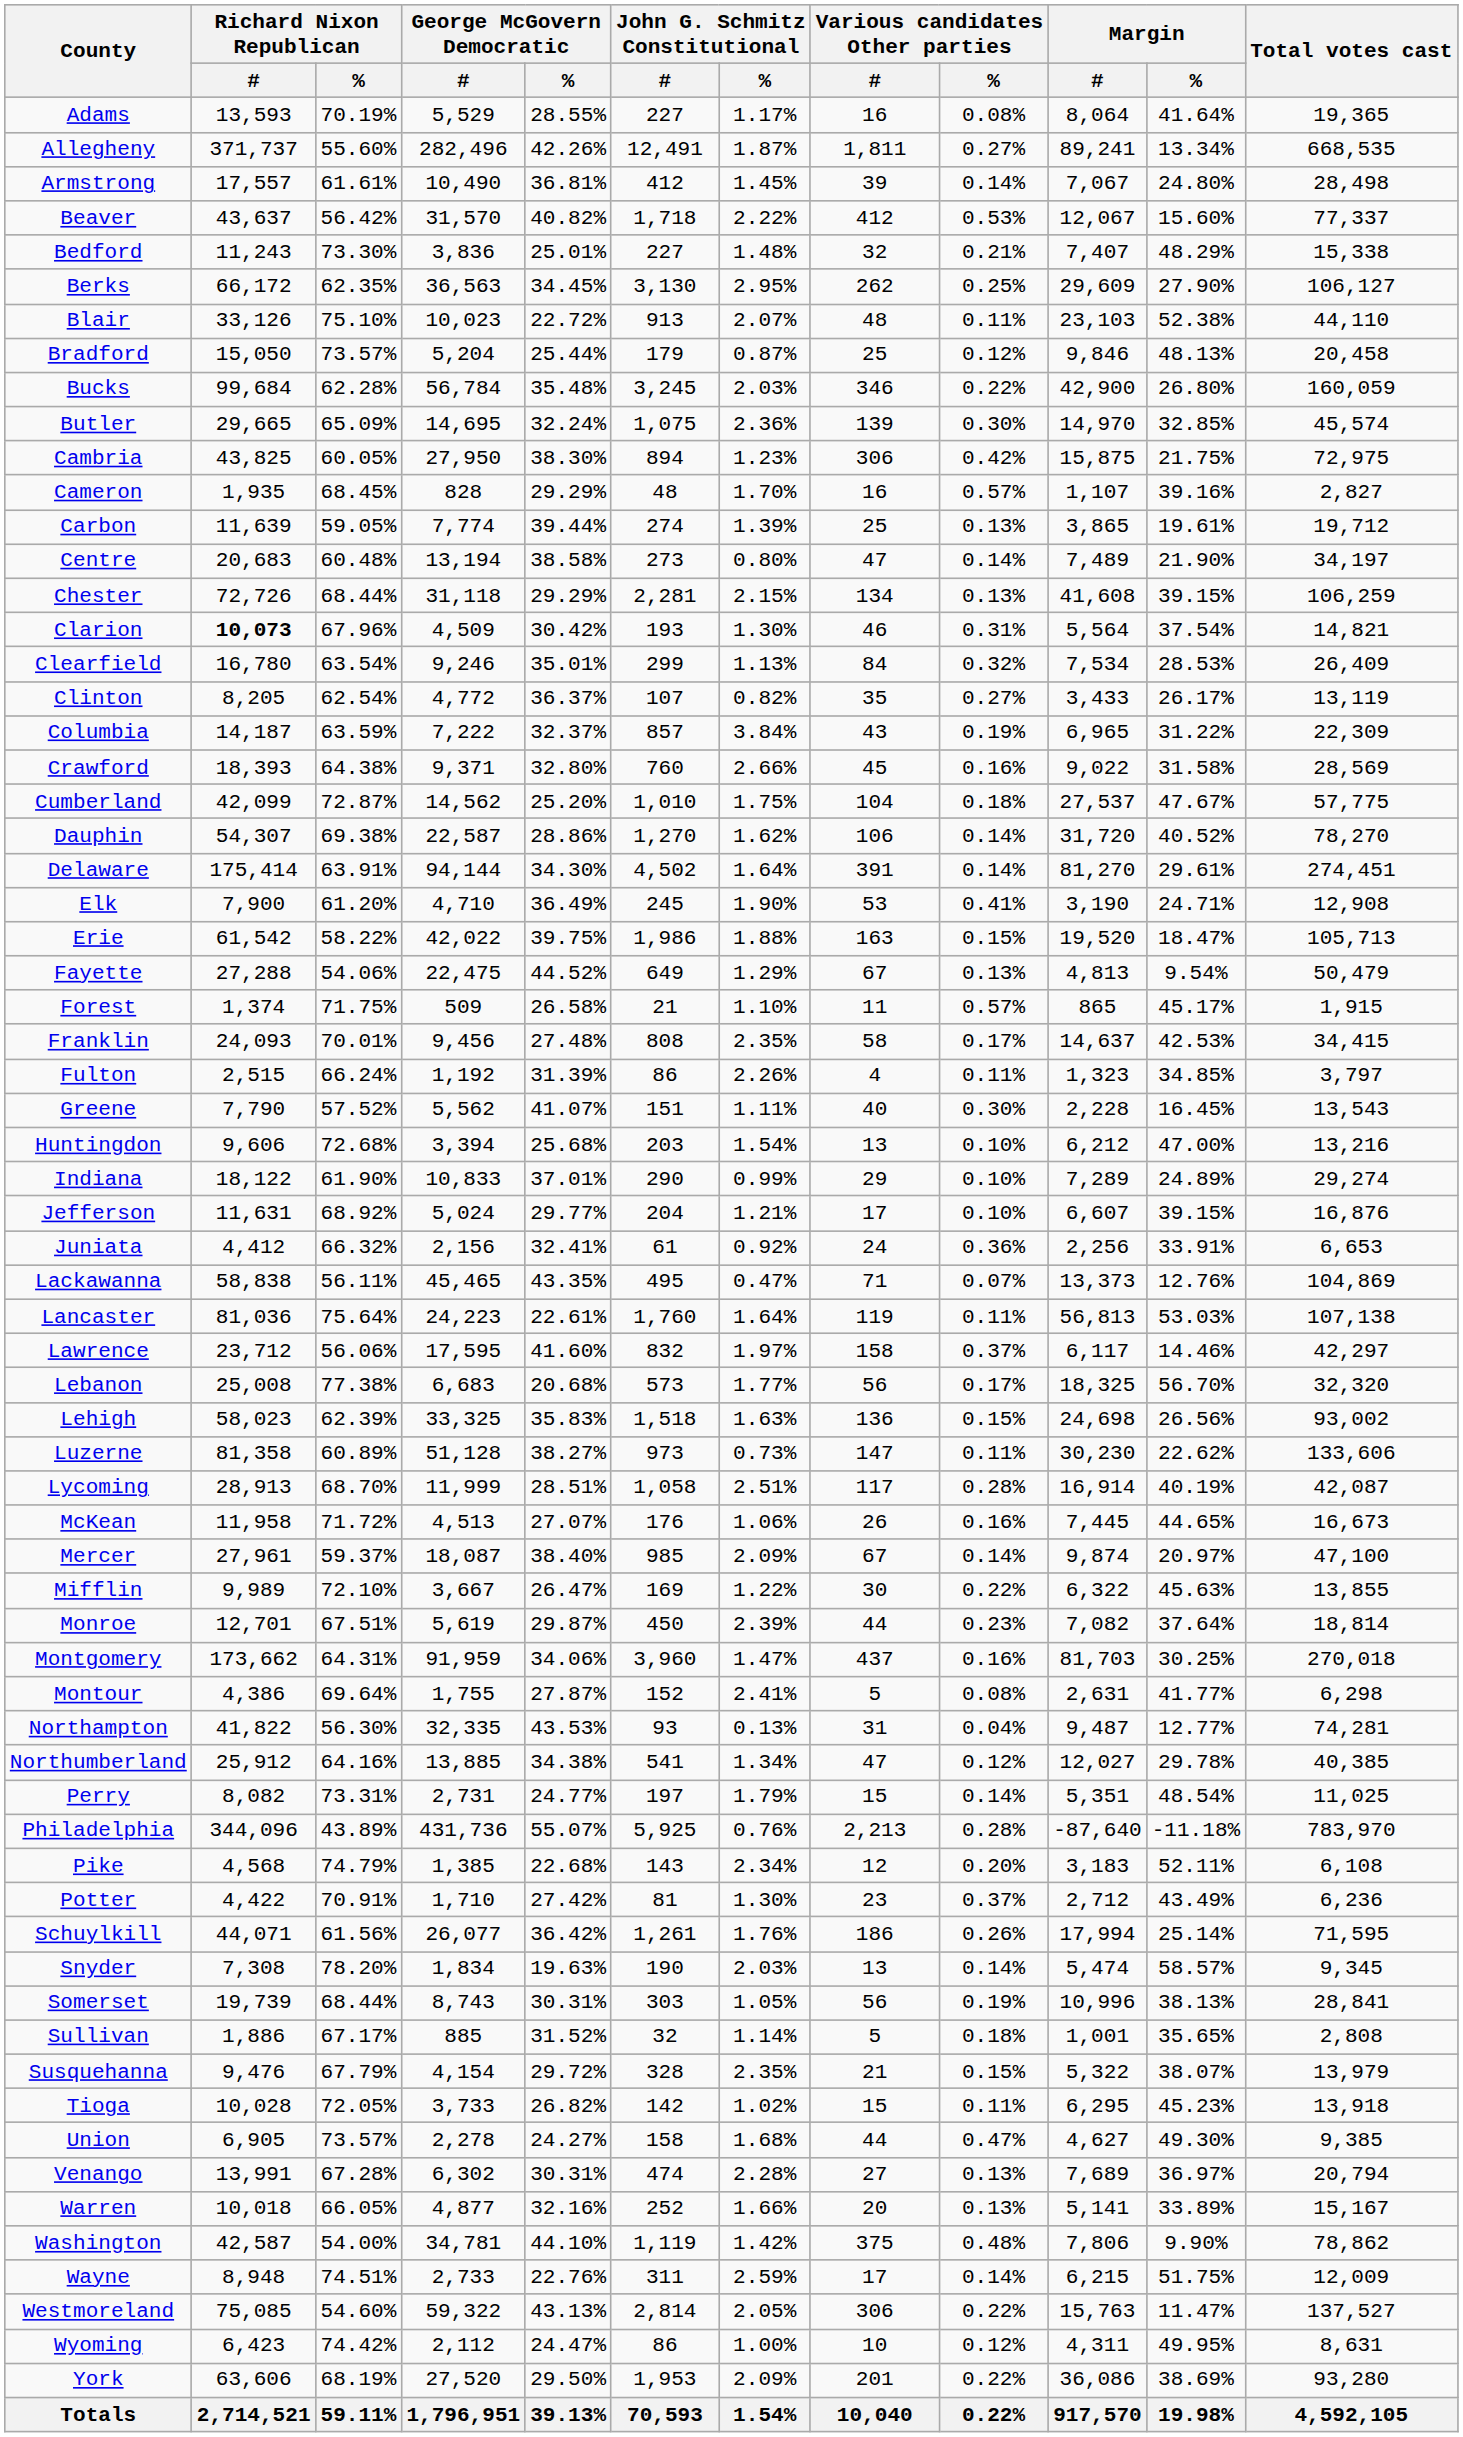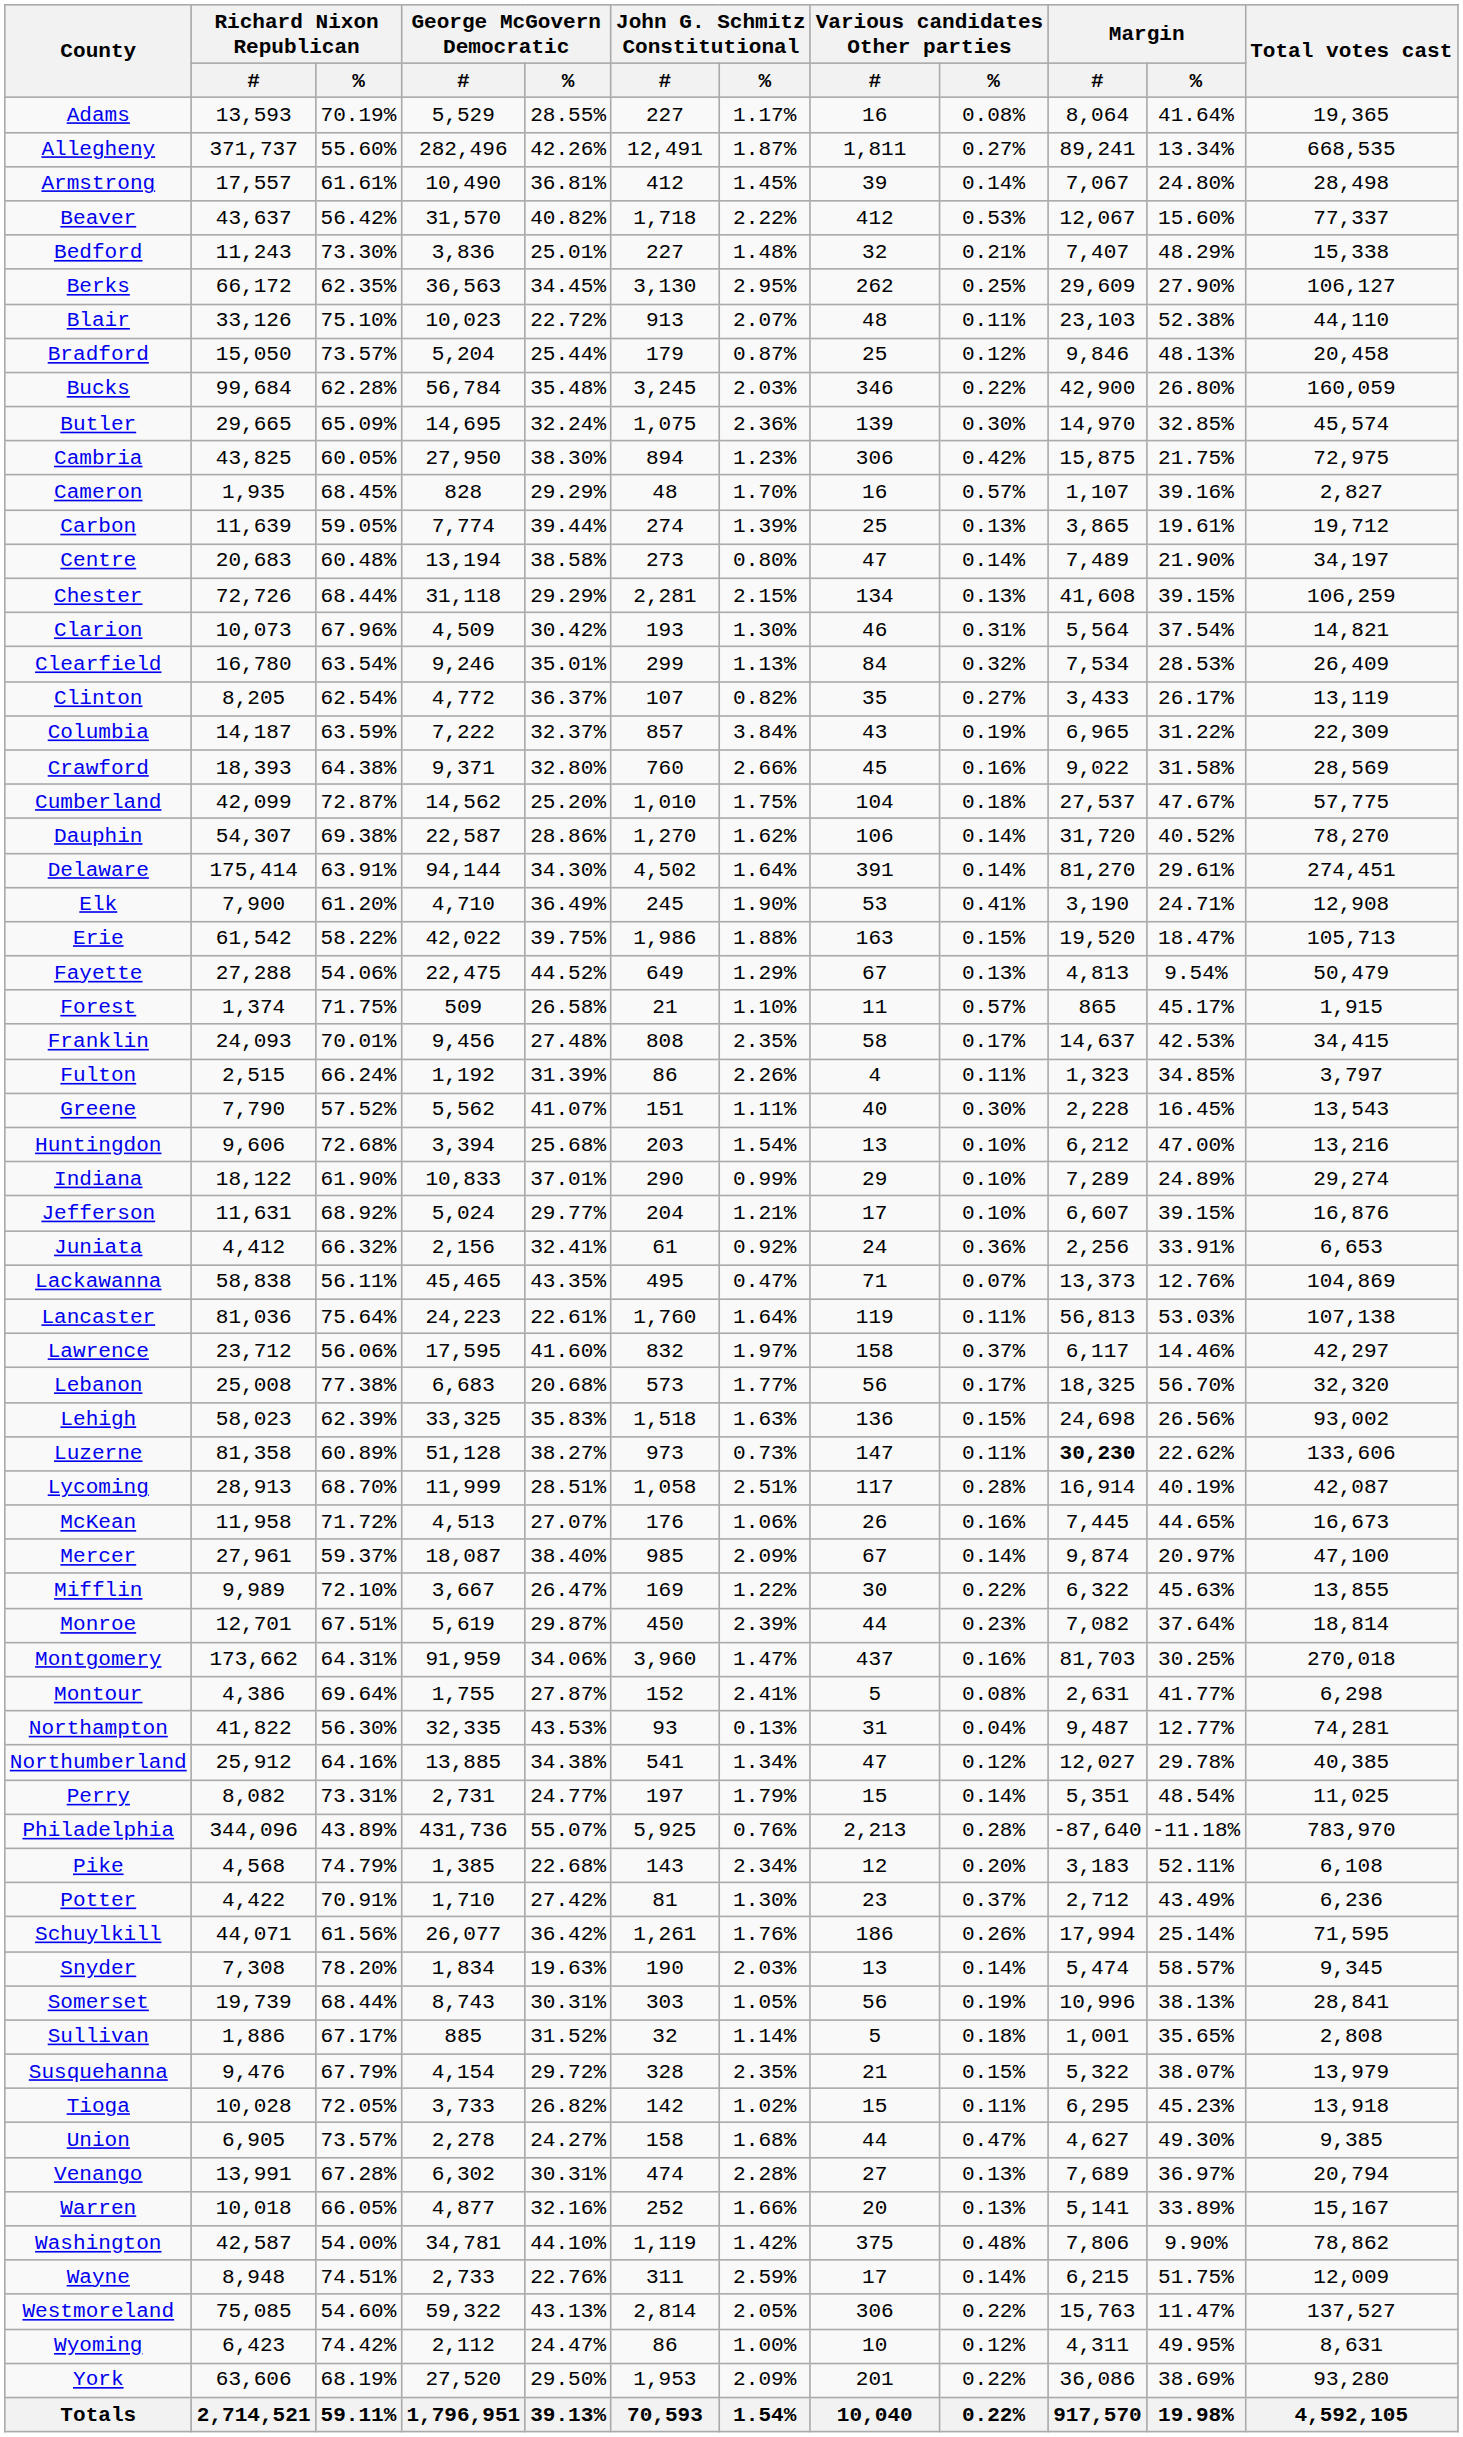(254, 630) bold -> (254, 630) normal
(1097, 1454) normal -> (1097, 1454) bold
